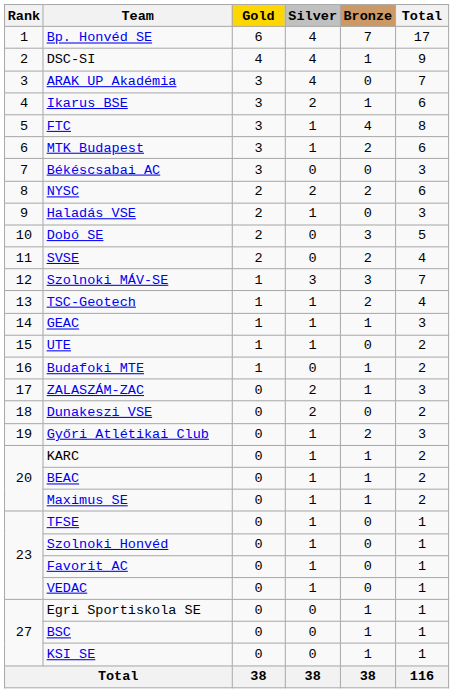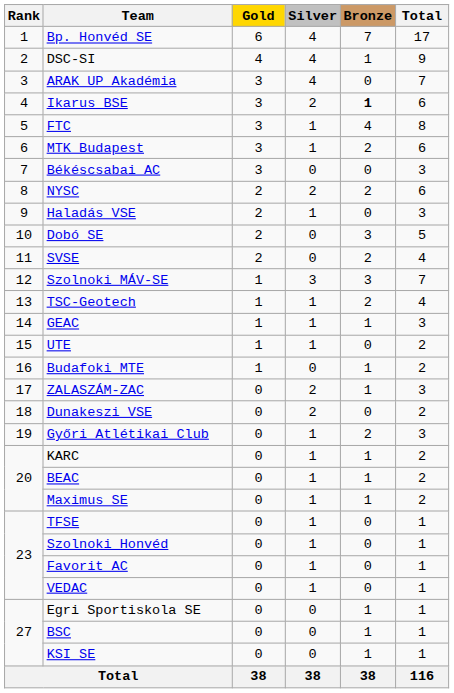(368, 104) normal -> (368, 104) bold
